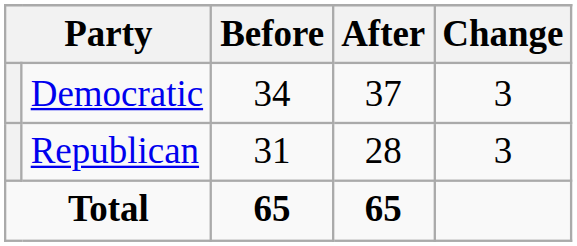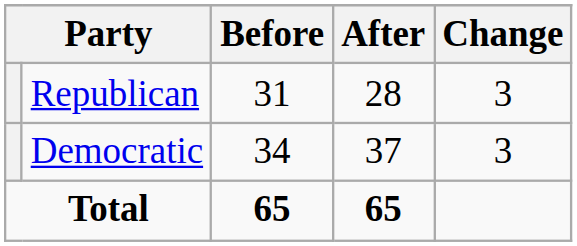rows swapped: (117, 92) <-> (115, 151)
